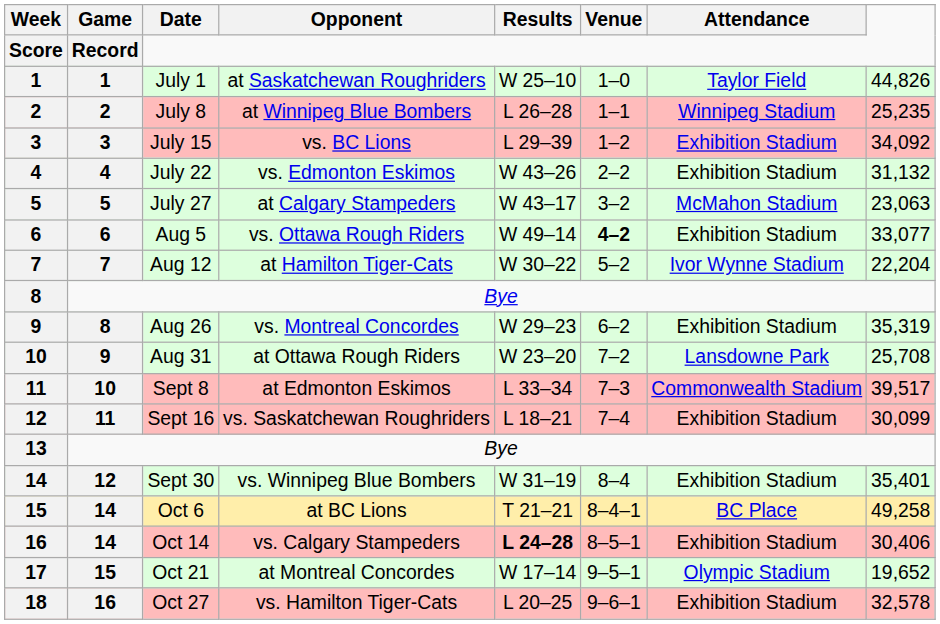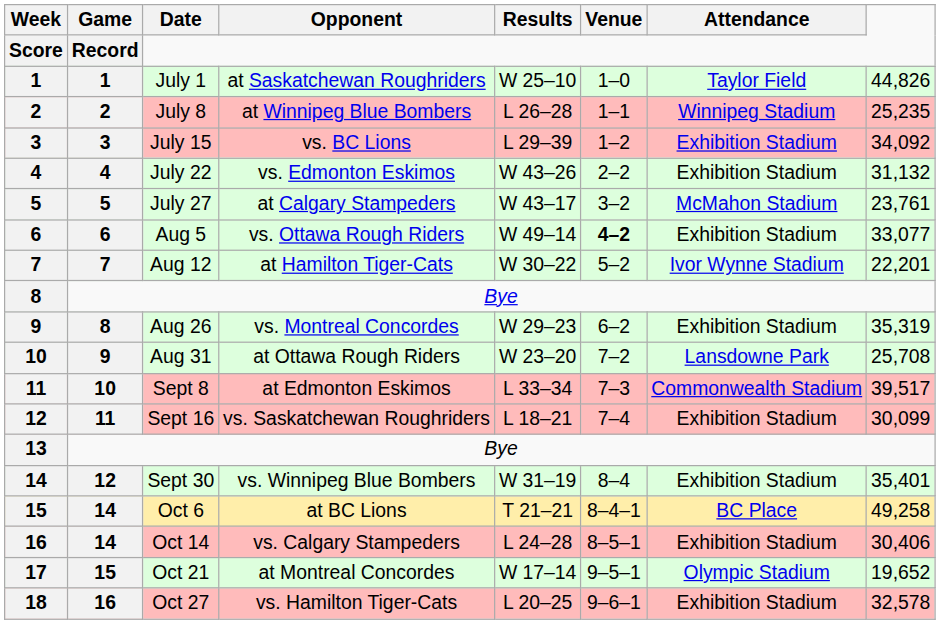(901, 204) 23,063 -> (901, 204) 23,761
(901, 265) 22,204 -> (901, 265) 22,201
(538, 541) bold -> (538, 541) normal
